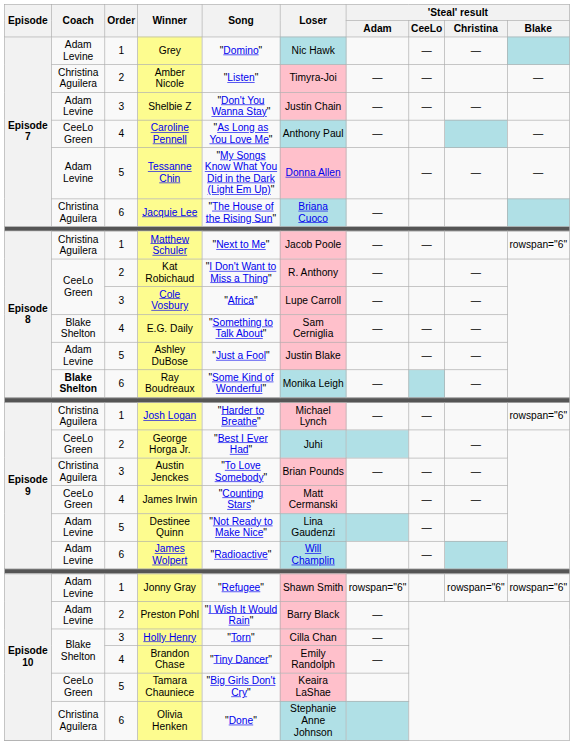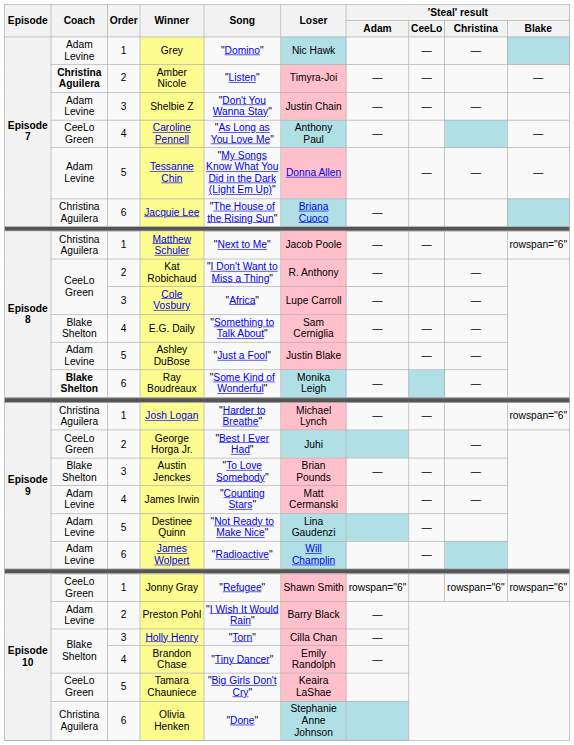(78, 78) normal -> (79, 78) bold
(78, 471) Christina Aguilera -> (79, 471) Blake Shelton
(78, 499) CeeLo Green -> (79, 499) Adam Levine
(78, 587) Adam Levine -> (79, 587) CeeLo Green
